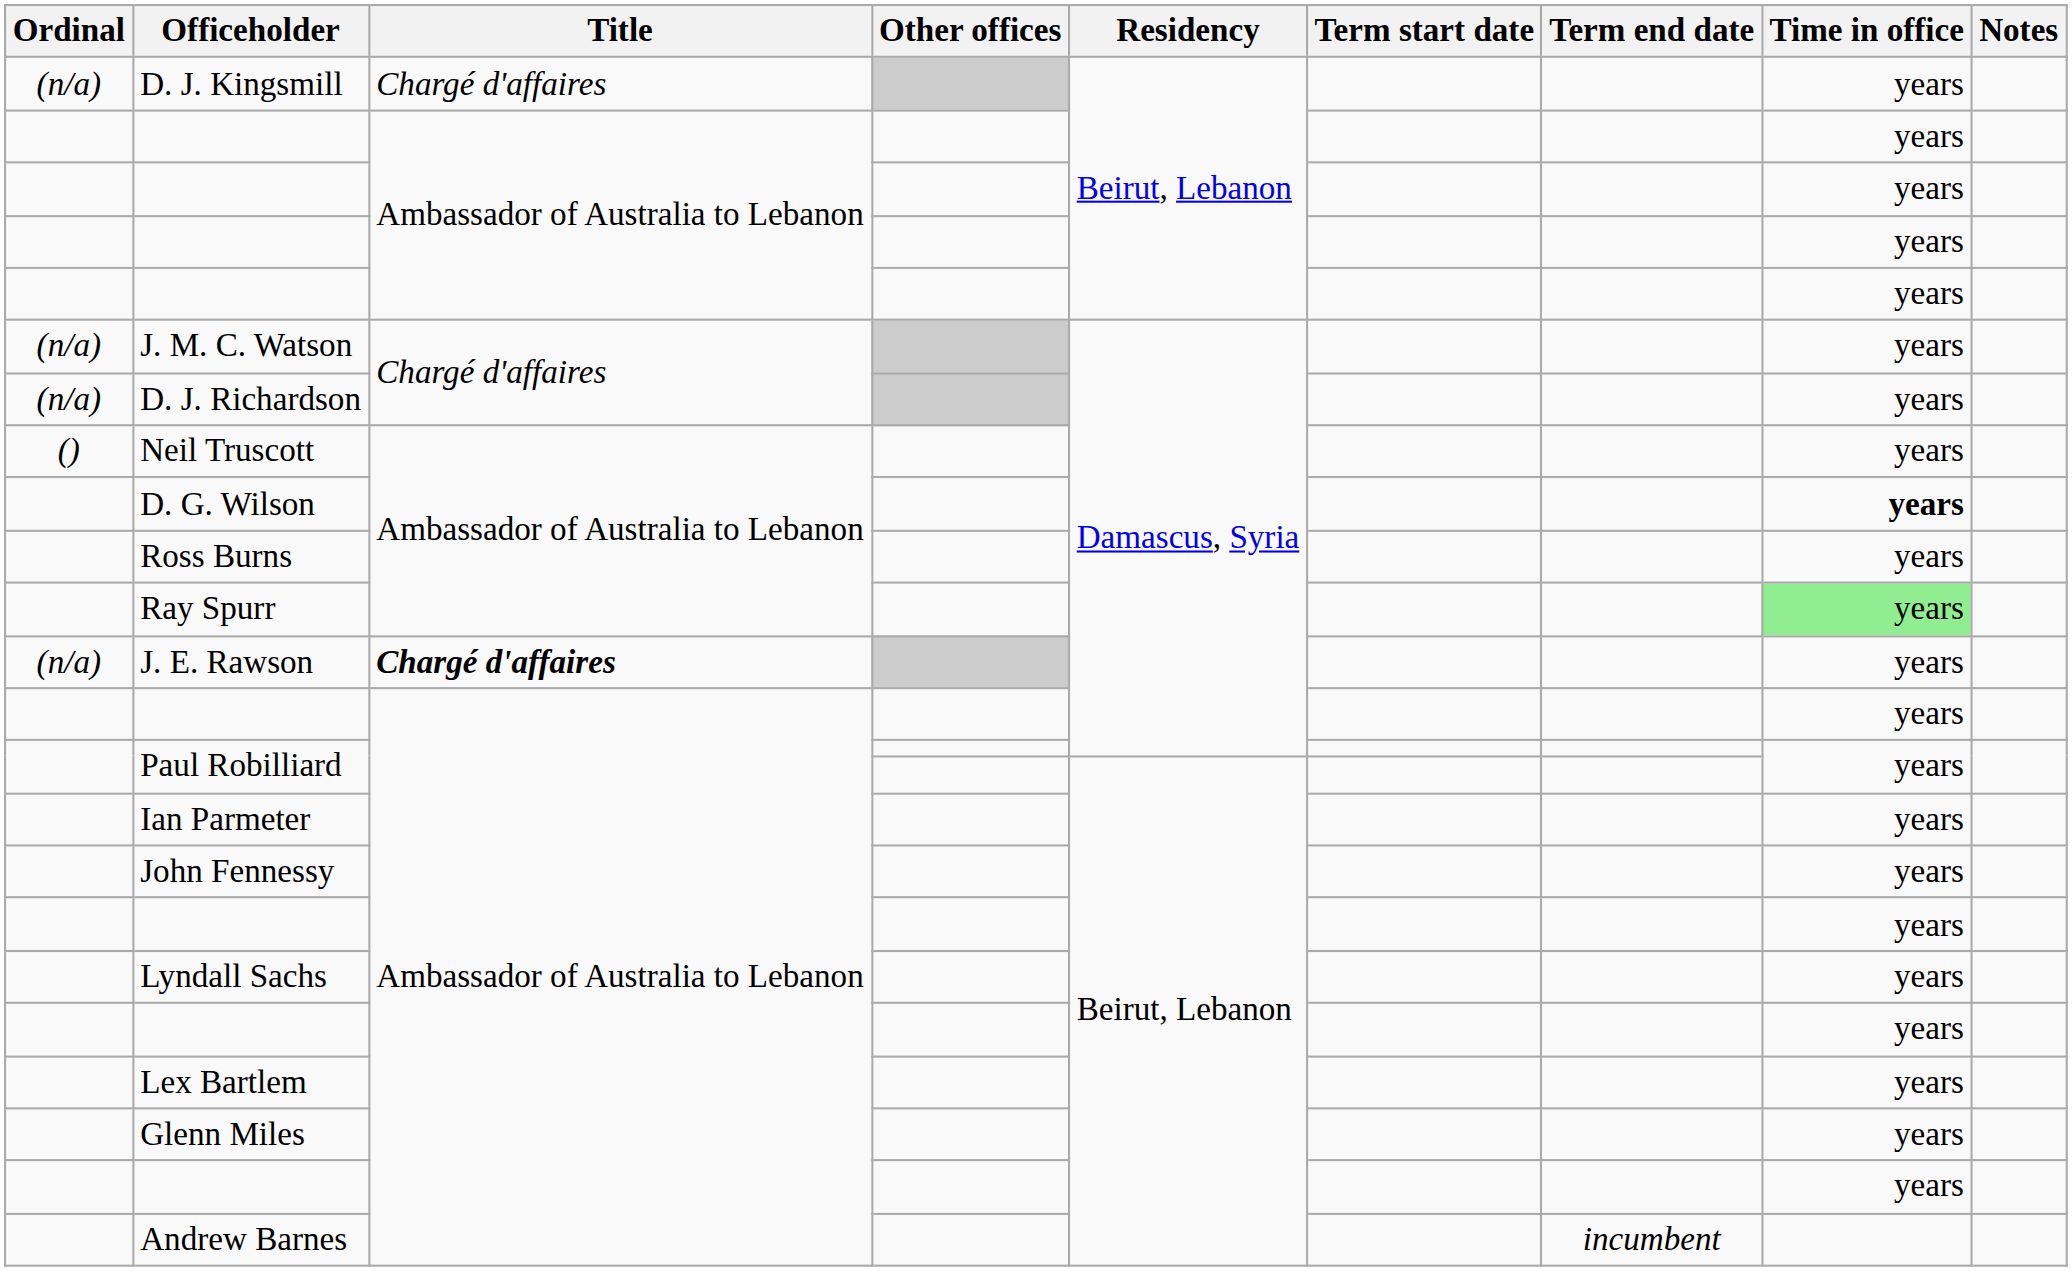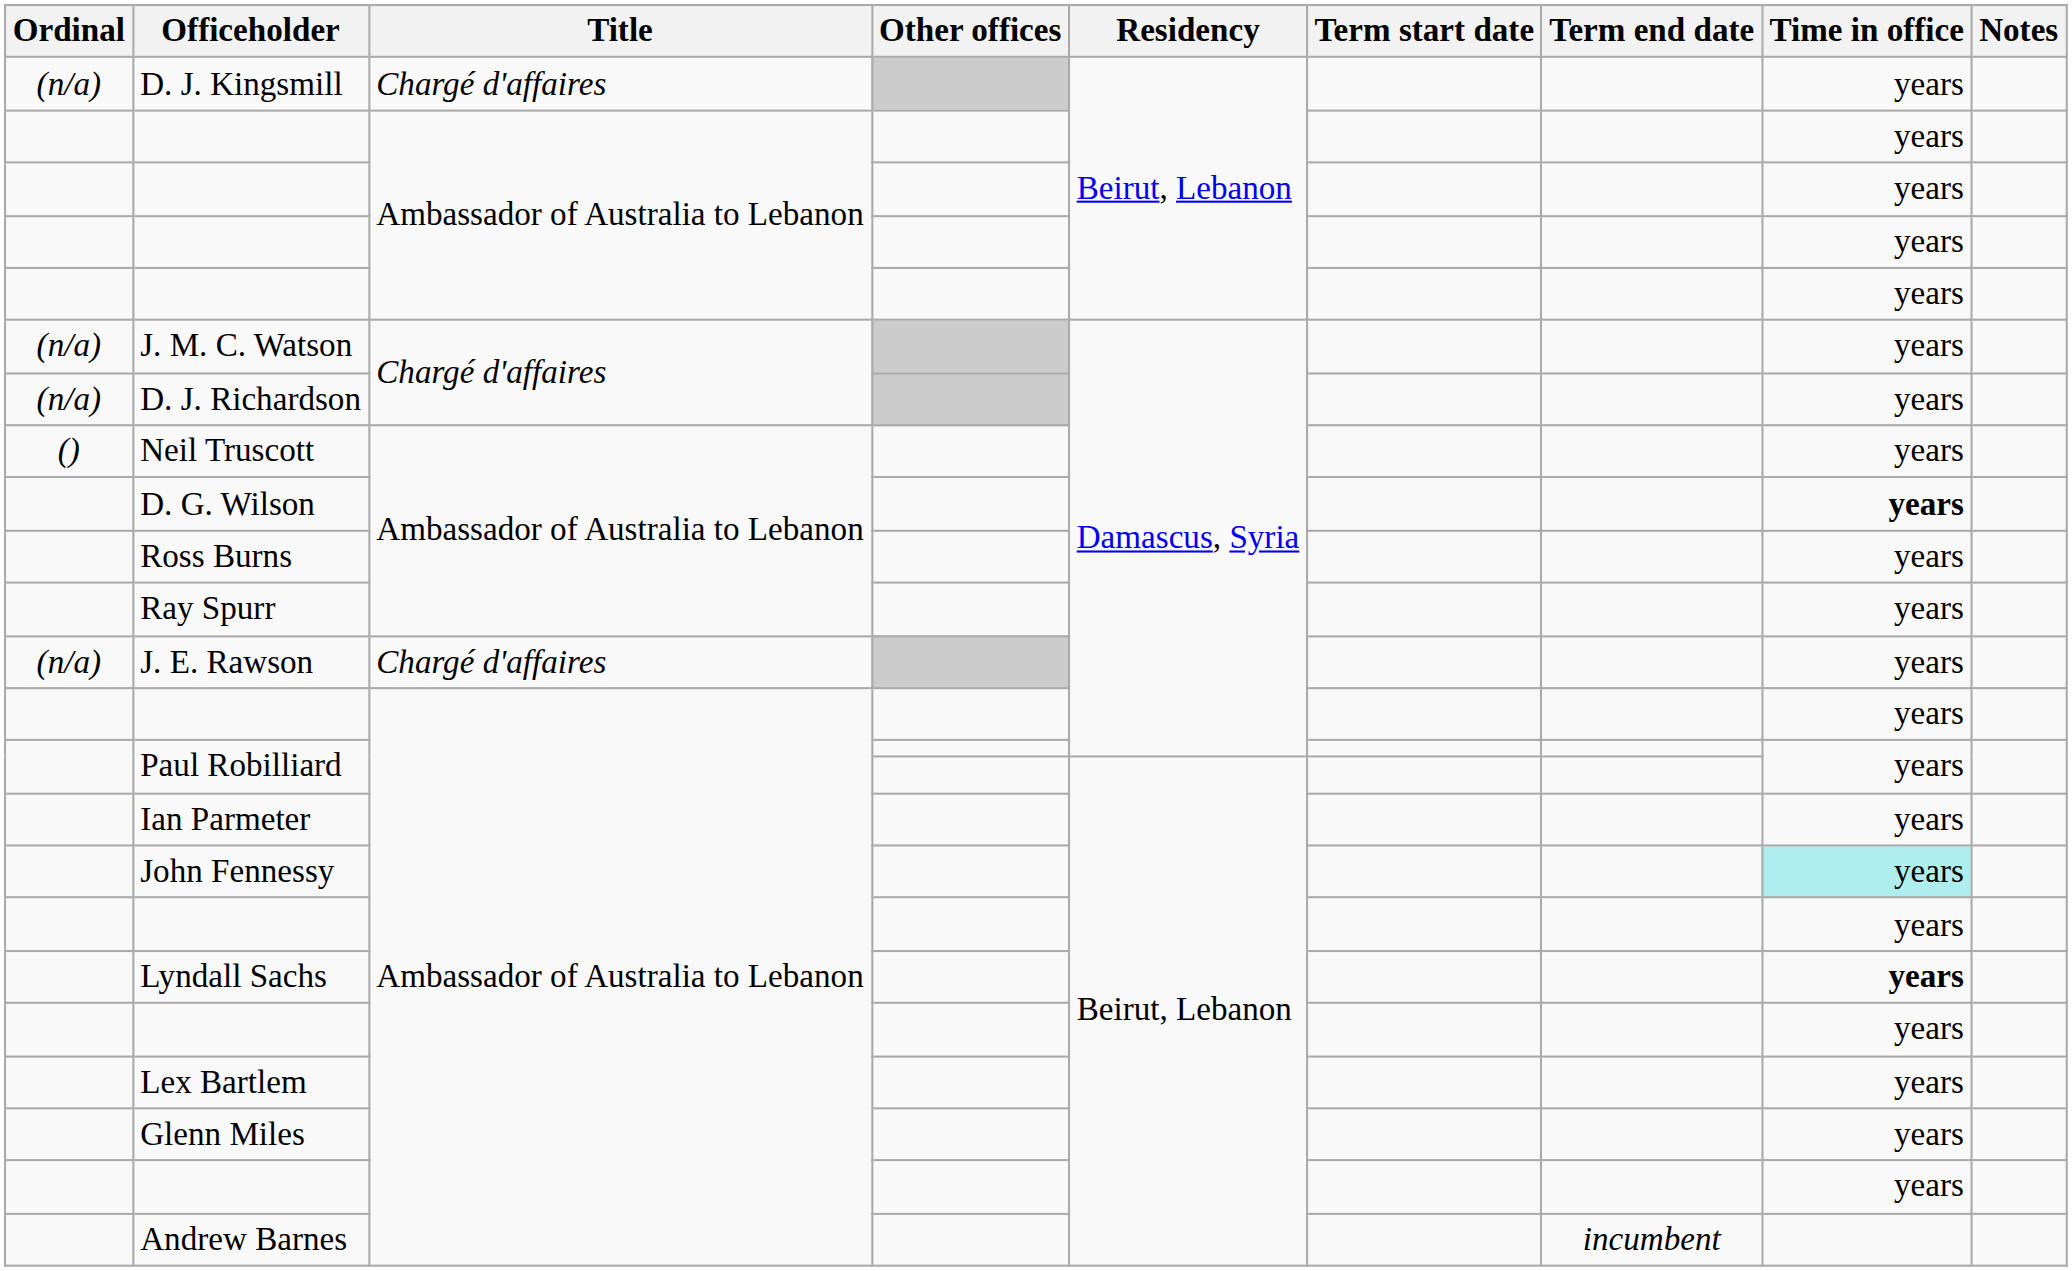(1929, 608) lightgreen background -> (1929, 608) no background
(496, 661) bold -> (491, 661) normal
(1929, 871) no background -> (1929, 871) paleturquoise background
(1929, 976) normal -> (1926, 976) bold
